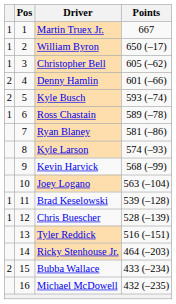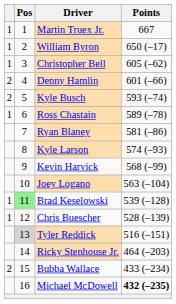(24, 200) no background -> (24, 200) lightgreen background
(24, 234) no background -> (24, 234) lightgrey background
(146, 285) normal -> (146, 285) bold
